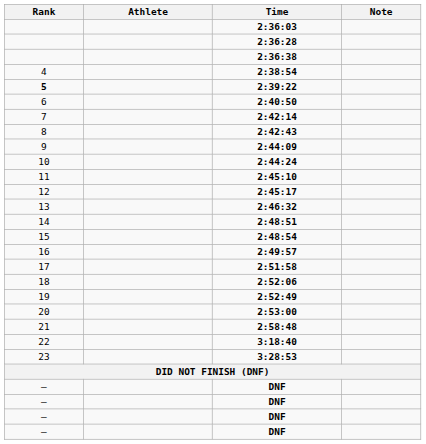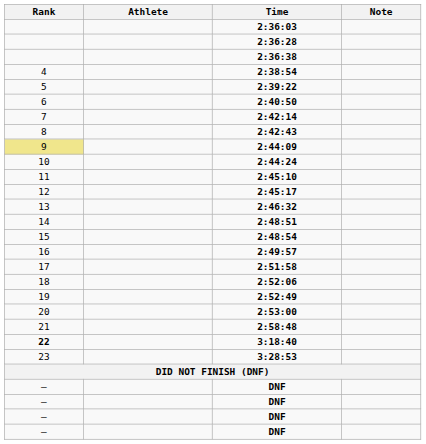(44, 87) bold -> (44, 87) normal
(44, 147) no background -> (44, 147) khaki background
(44, 342) normal -> (44, 342) bold
